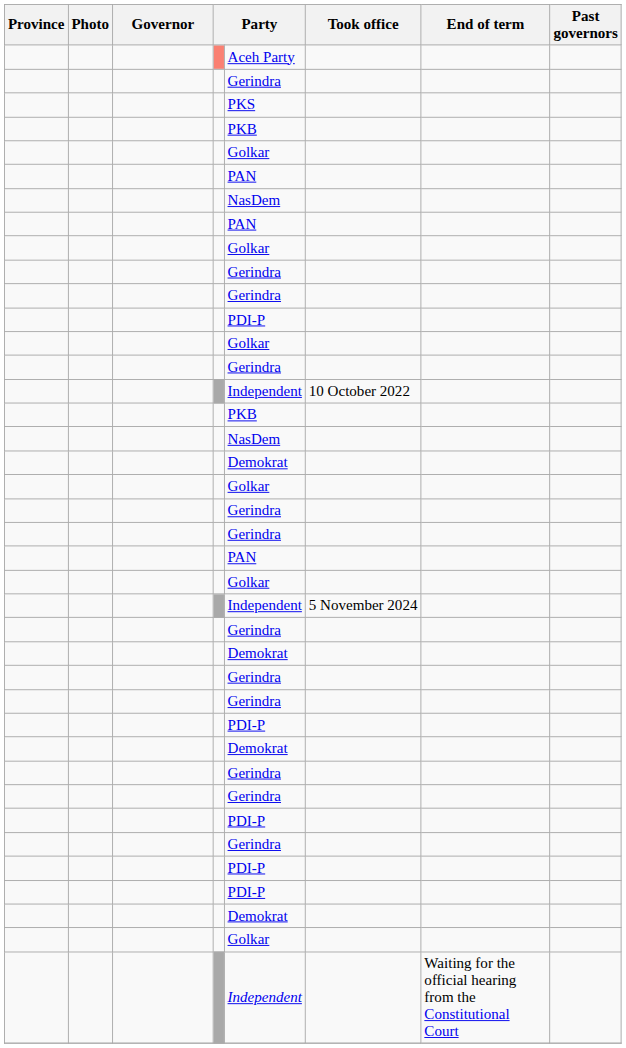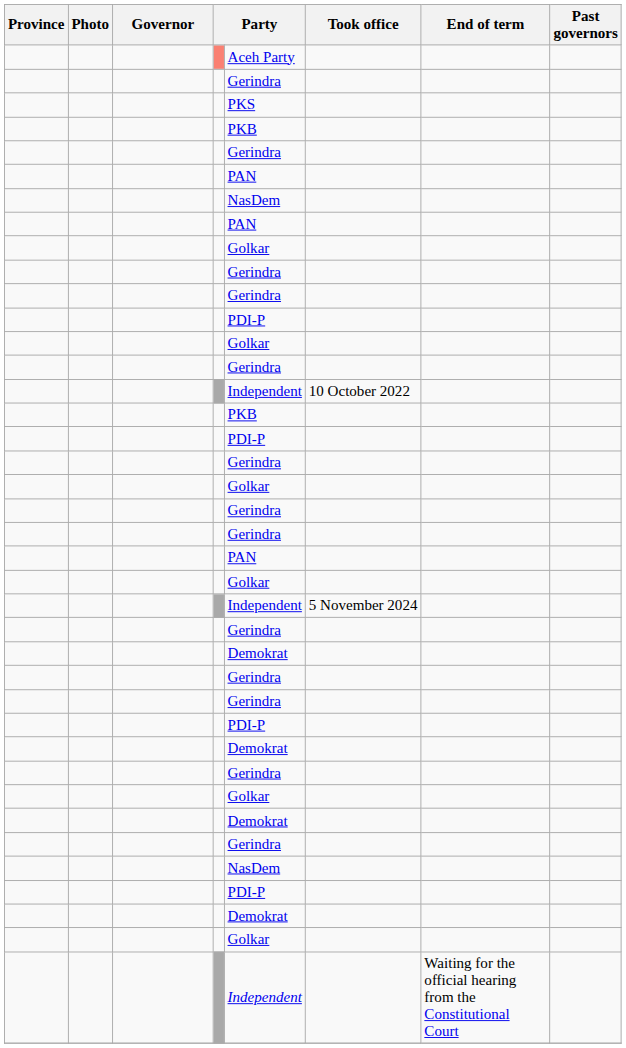(248, 152) Golkar -> (254, 152) Gerindra
(254, 438) NasDem -> (246, 438) PDI-P
(258, 462) Demokrat -> (254, 462) Gerindra
(254, 796) Gerindra -> (248, 796) Golkar
(246, 820) PDI-P -> (258, 820) Demokrat
(246, 868) PDI-P -> (254, 868) NasDem
